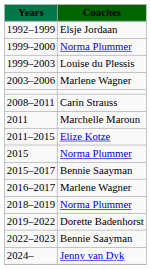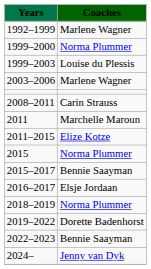(89, 30) Elsje Jordaan -> (96, 30) Marlene Wagner
(96, 187) Marlene Wagner -> (89, 187) Elsje Jordaan
